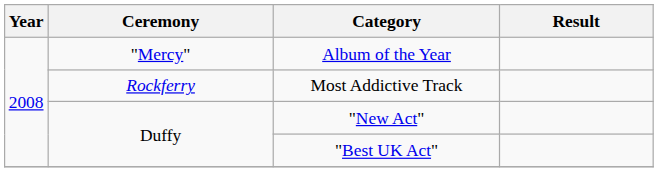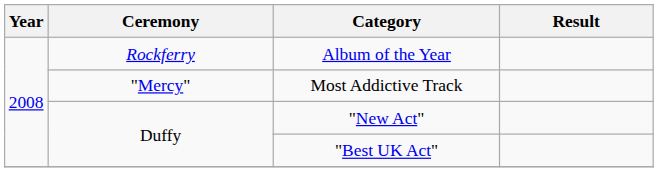(161, 54) "Mercy" -> (161, 54) Rockferry
(161, 86) Rockferry -> (161, 86) "Mercy"
